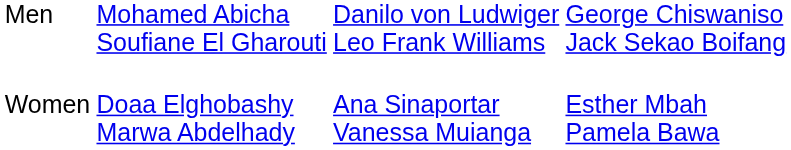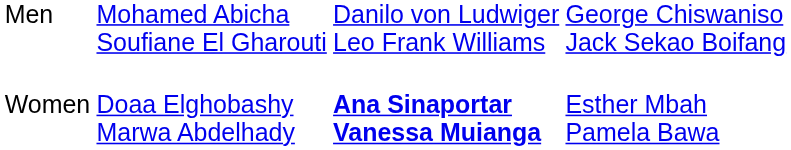(432, 119) normal -> (437, 119) bold
